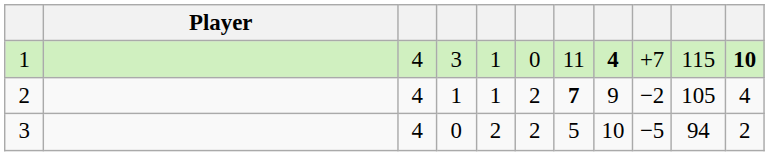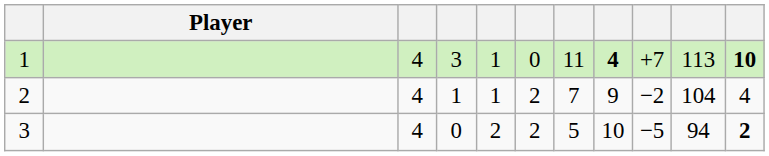(698, 58) 115 -> (698, 58) 113
(574, 95) bold -> (574, 95) normal
(698, 95) 105 -> (698, 95) 104
(745, 131) normal -> (745, 131) bold
